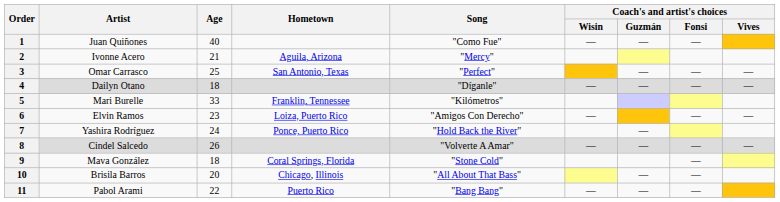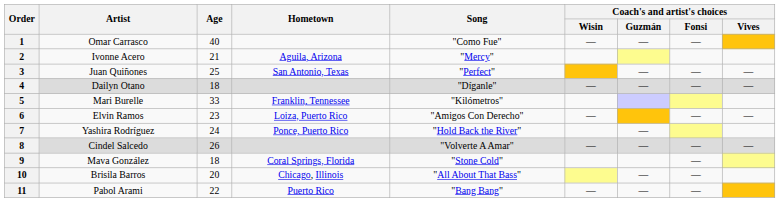(118, 41) Juan Quiñones -> (118, 41) Omar Carrasco
(118, 71) Omar Carrasco -> (118, 71) Juan Quiñones
